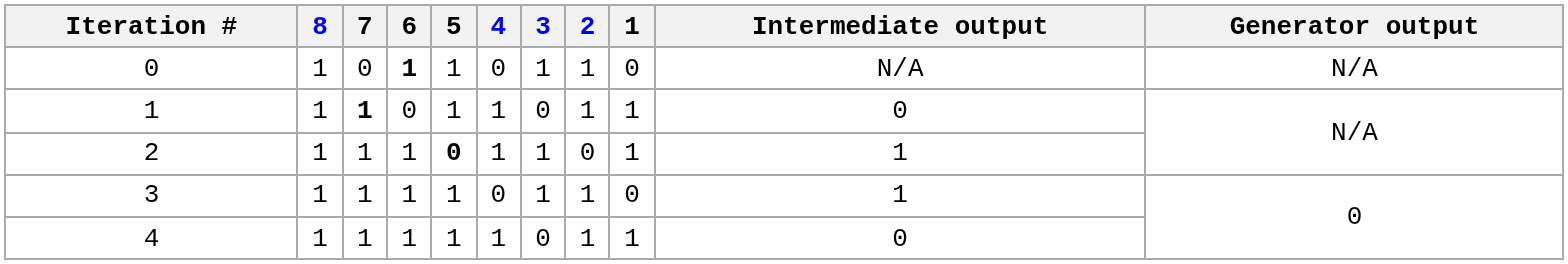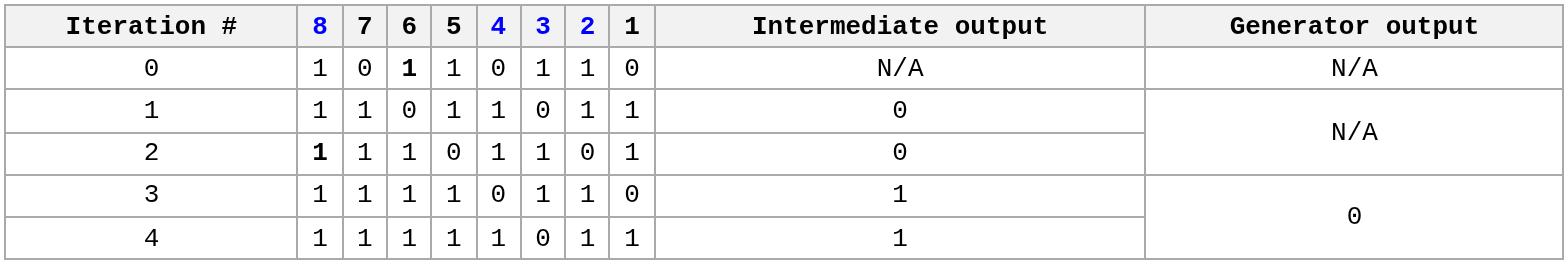(365, 111) bold -> (365, 111) normal
(320, 153) normal -> (320, 153) bold
(454, 153) bold -> (454, 153) normal
(900, 153) 1 -> (900, 153) 0
(900, 238) 0 -> (900, 238) 1
